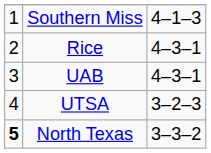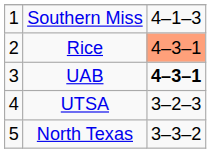(176, 47) no background -> (176, 47) lightsalmon background
(176, 76) normal -> (176, 76) bold
(14, 133) bold -> (14, 133) normal
